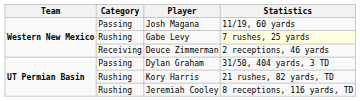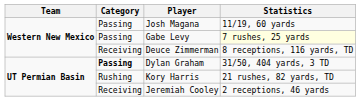(115, 37) Rushing -> (115, 37) Passing
(276, 50) 2 receptions, 46 yards -> (288, 50) 8 receptions, 116 yards, TD
(115, 63) normal -> (115, 63) bold
(115, 90) Rushing -> (120, 90) Receiving
(288, 90) 8 receptions, 116 yards, TD -> (276, 90) 2 receptions, 46 yards
